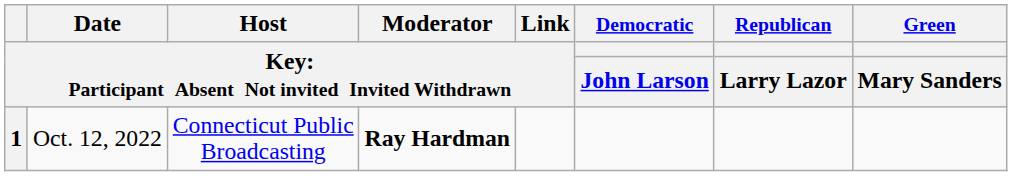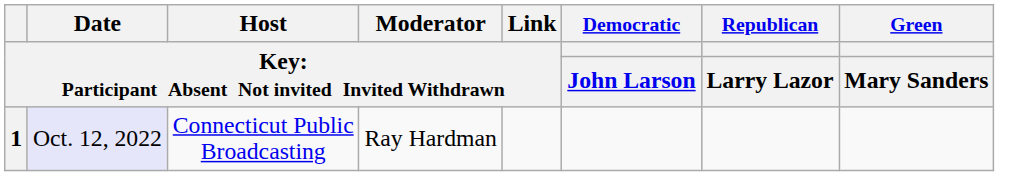(97, 138) no background -> (97, 138) lavender background
(437, 138) bold -> (431, 138) normal
